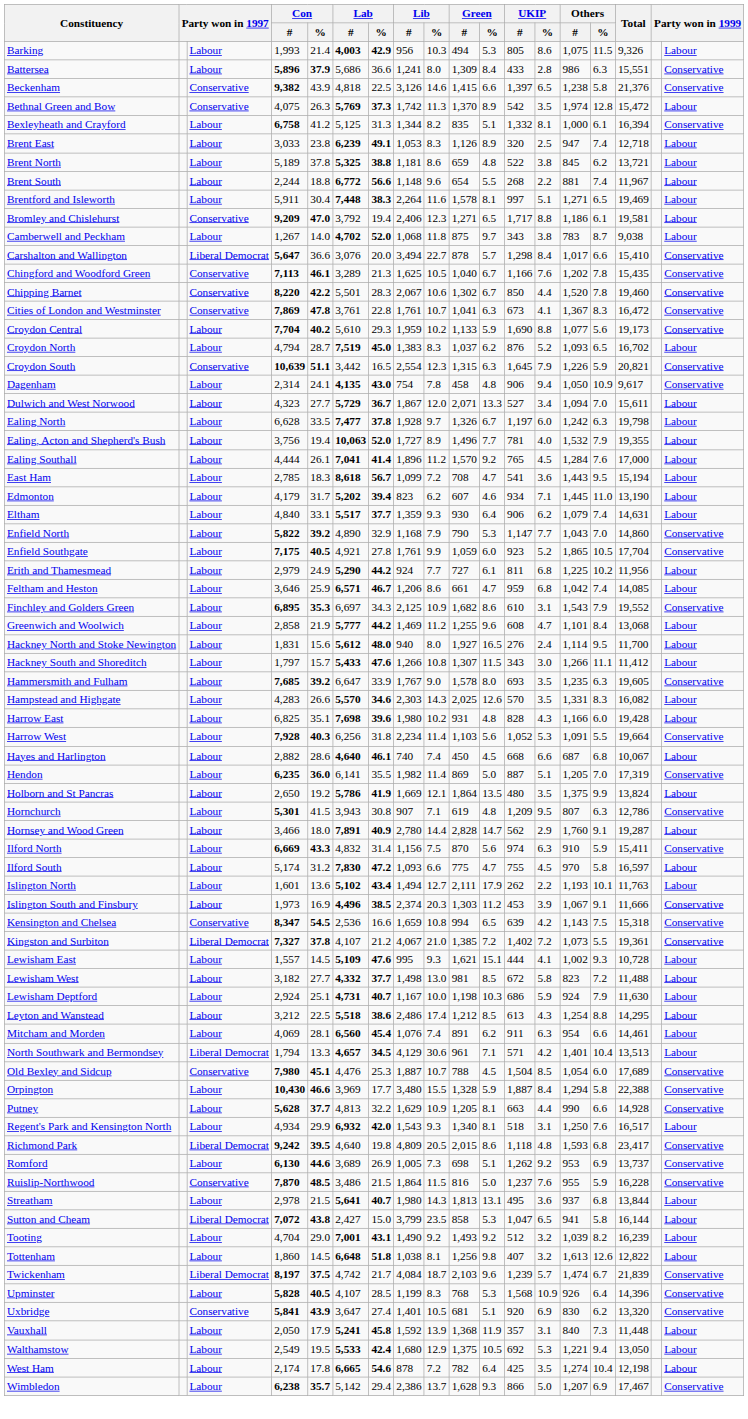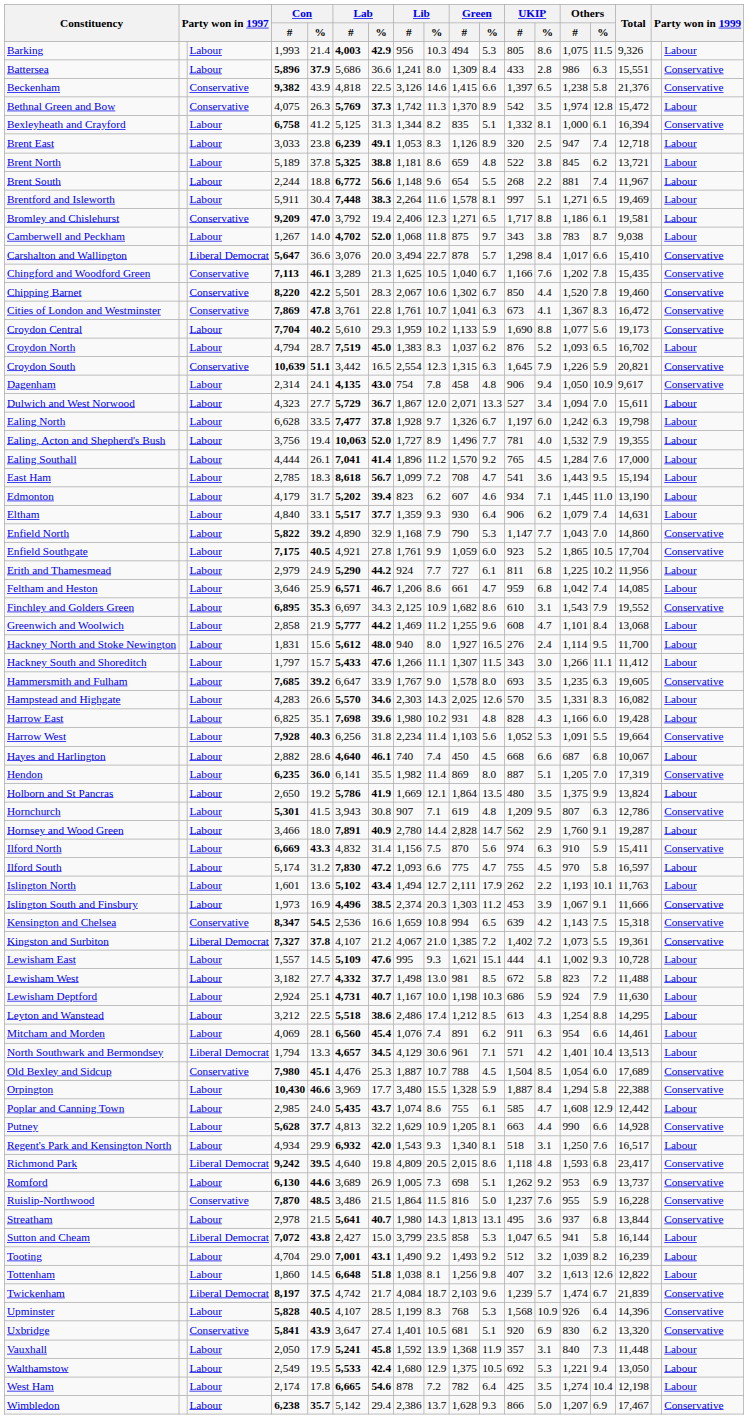(437, 663) 10.8 -> (436, 663) 11.1
(489, 774) 5.0 -> (489, 774) 8.0
+ row: (66, 1108)
(680, 1200) Labour -> (694, 1219) Conservative
